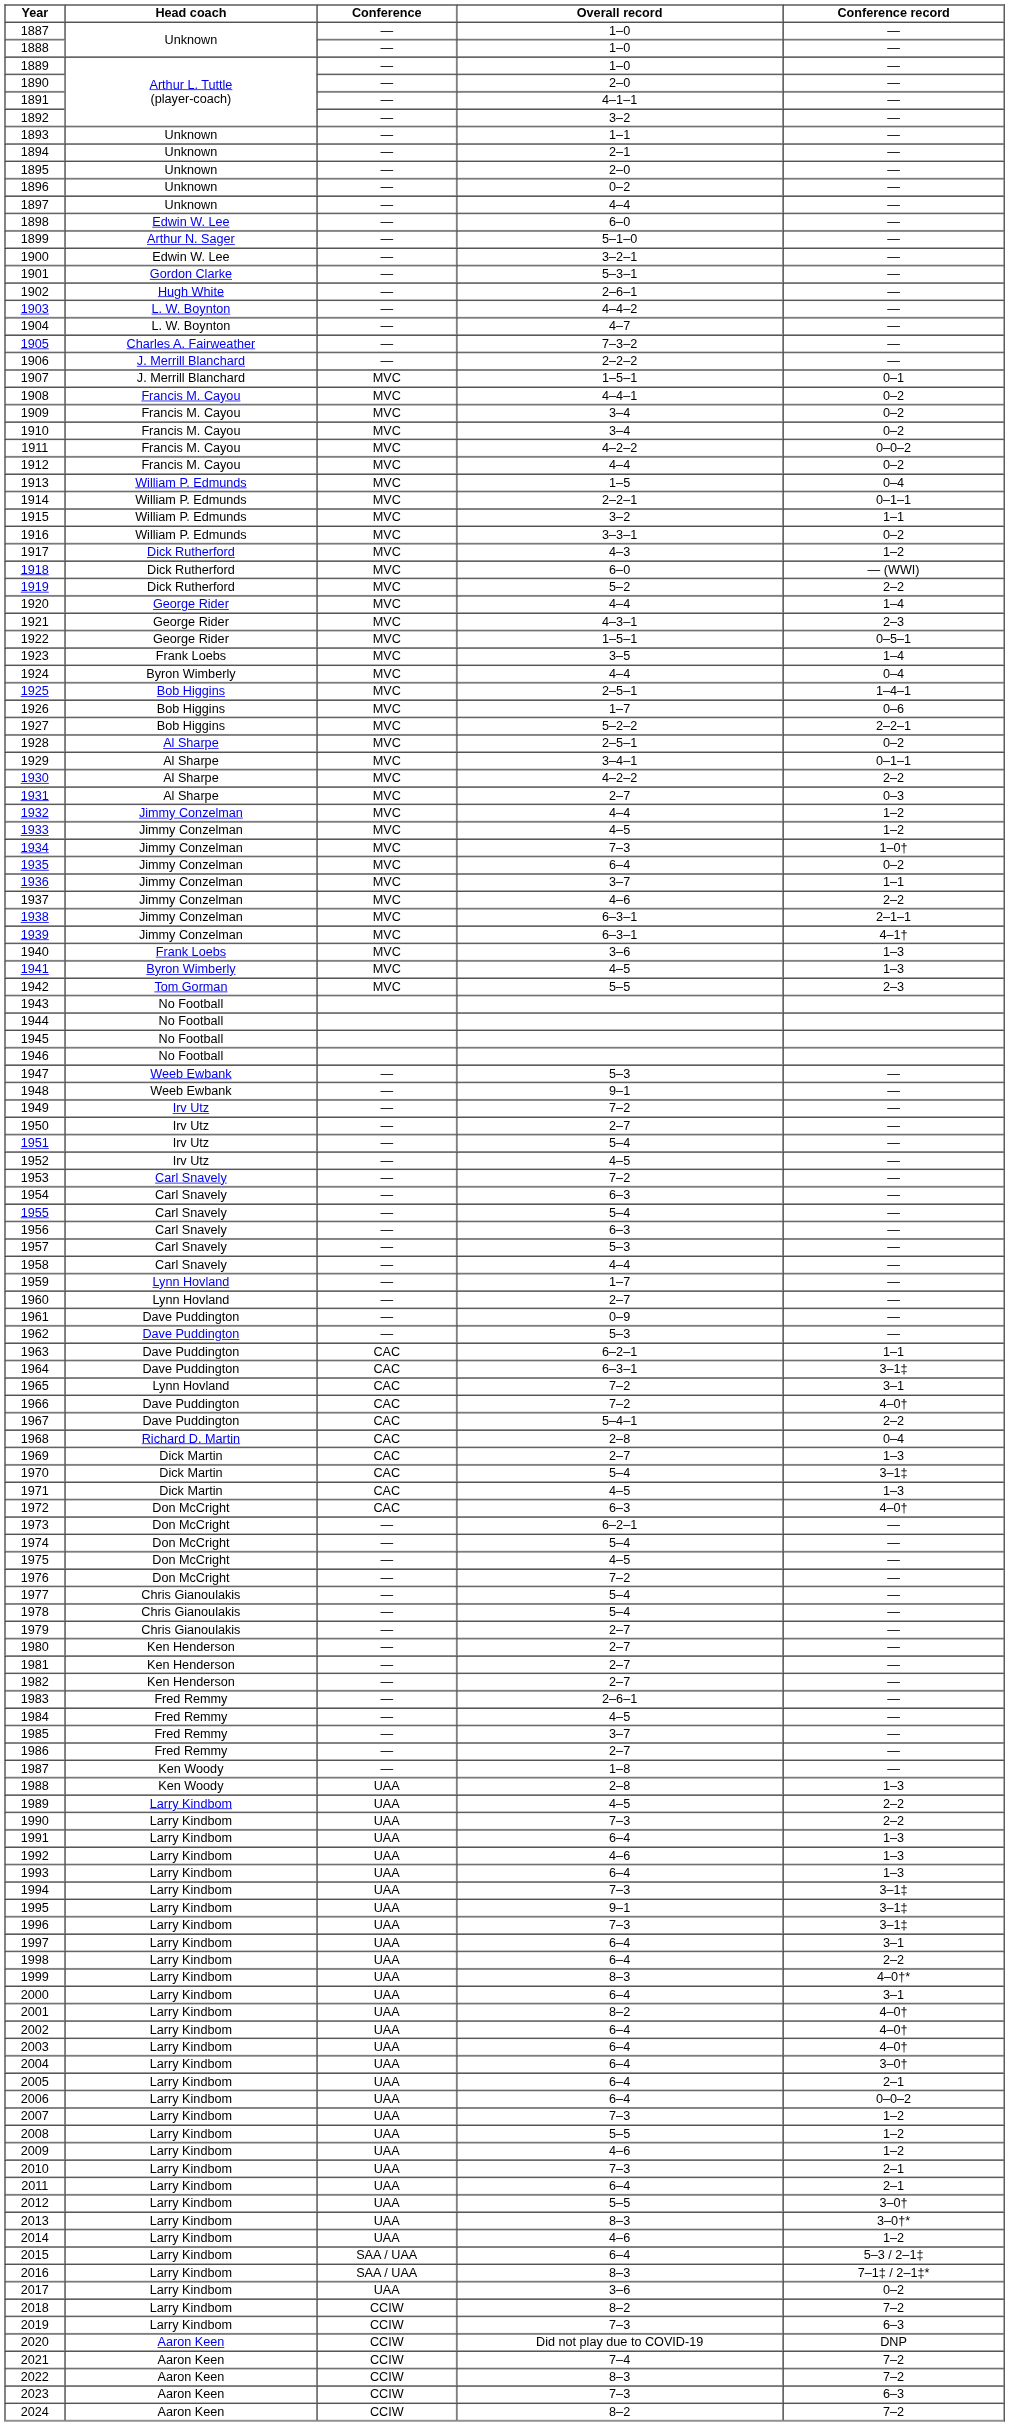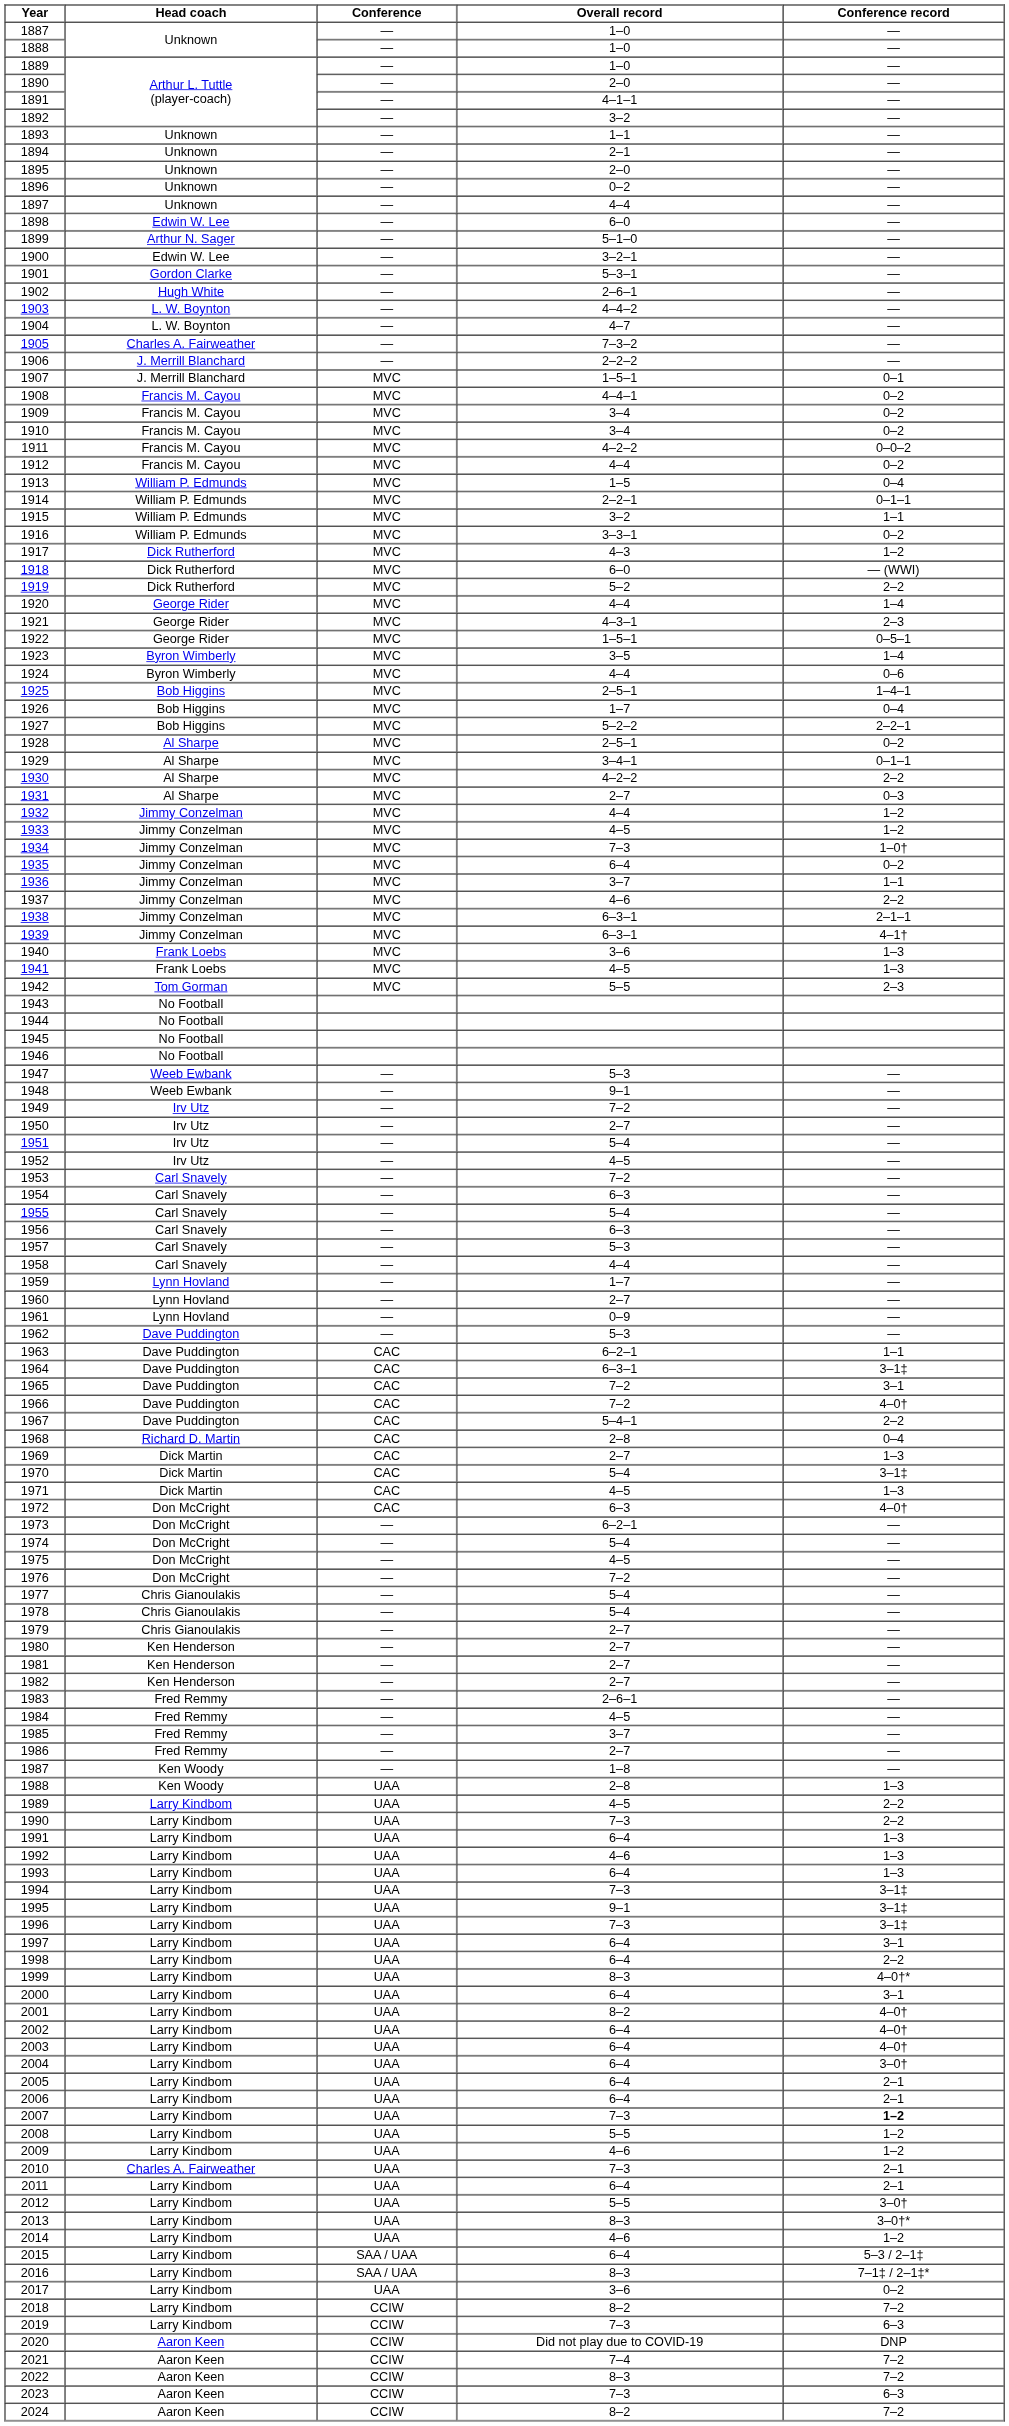(191, 656) Frank Loebs -> (191, 656) Byron Wimberly
(894, 674) 0–4 -> (894, 674) 0–6
(894, 708) 0–6 -> (894, 708) 0–4
(191, 969) Byron Wimberly -> (191, 969) Frank Loebs
(191, 1317) Dave Puddington -> (191, 1317) Lynn Hovland
(191, 1386) Lynn Hovland -> (191, 1386) Dave Puddington
(894, 2099) 0–0–2 -> (894, 2099) 2–1
(894, 2116) normal -> (894, 2116) bold
(191, 2168) Larry Kindbom -> (191, 2168) Charles A. Fairweather
